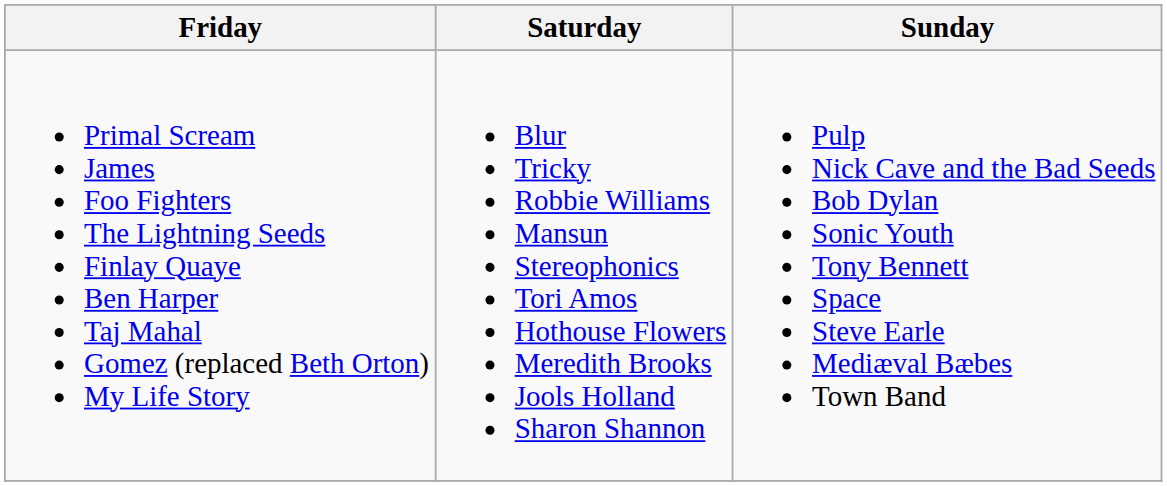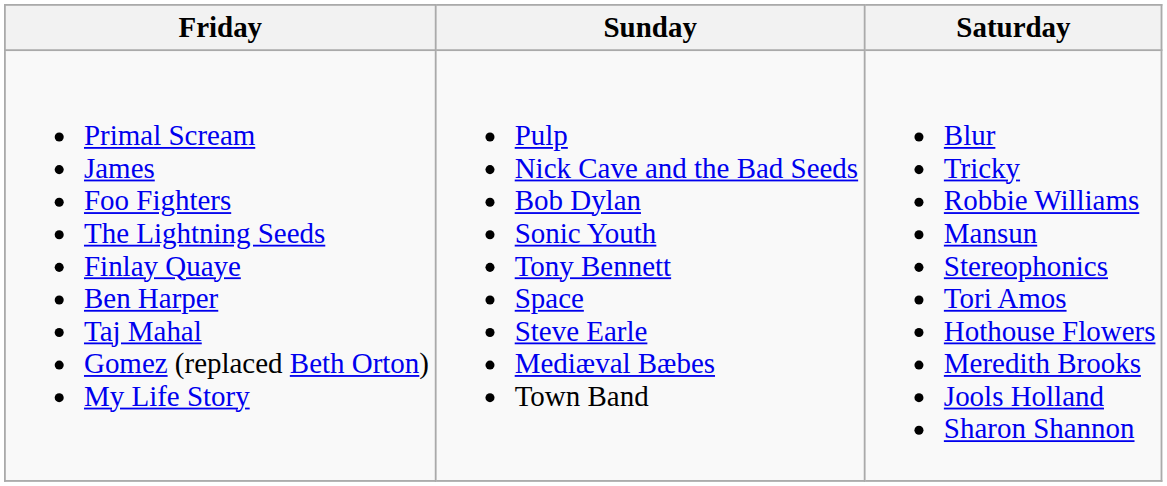columns swapped: (584, 27) <-> (948, 27)
